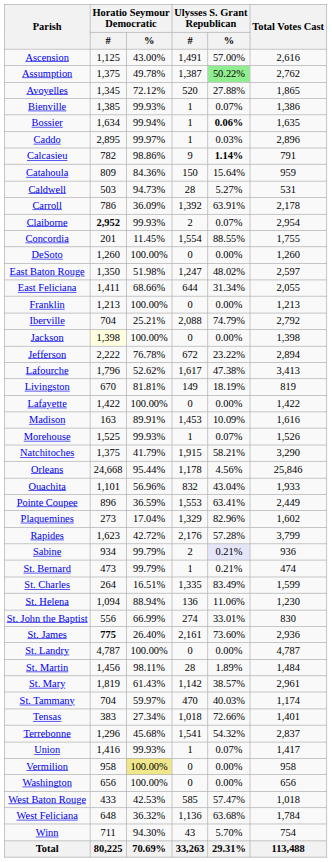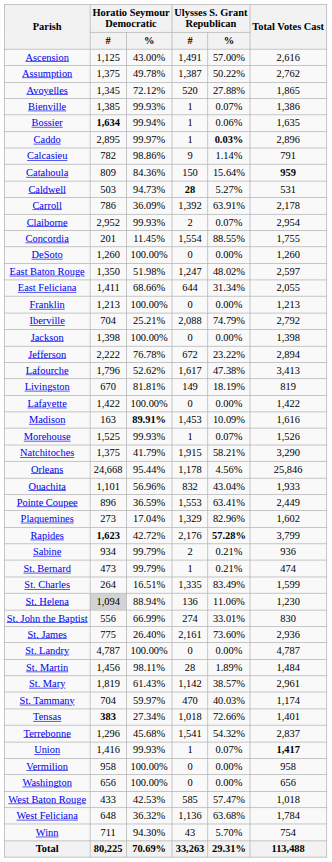(229, 73) lightgreen background -> (229, 73) no background
(108, 123) normal -> (108, 123) bold
(229, 123) bold -> (229, 123) normal
(229, 139) normal -> (229, 139) bold
(229, 156) bold -> (229, 156) normal
(288, 172) normal -> (288, 172) bold
(190, 189) normal -> (190, 189) bold
(108, 222) bold -> (108, 222) normal
(108, 337) lightyellow background -> (108, 337) no background
(149, 420) normal -> (149, 420) bold
(108, 535) normal -> (108, 535) bold
(229, 535) normal -> (229, 535) bold
(229, 552) lavender background -> (229, 552) no background
(108, 601) no background -> (108, 601) lightgrey background
(108, 634) bold -> (108, 634) normal
(108, 717) normal -> (108, 717) bold
(288, 750) normal -> (288, 750) bold
(149, 766) khaki background -> (149, 766) no background
